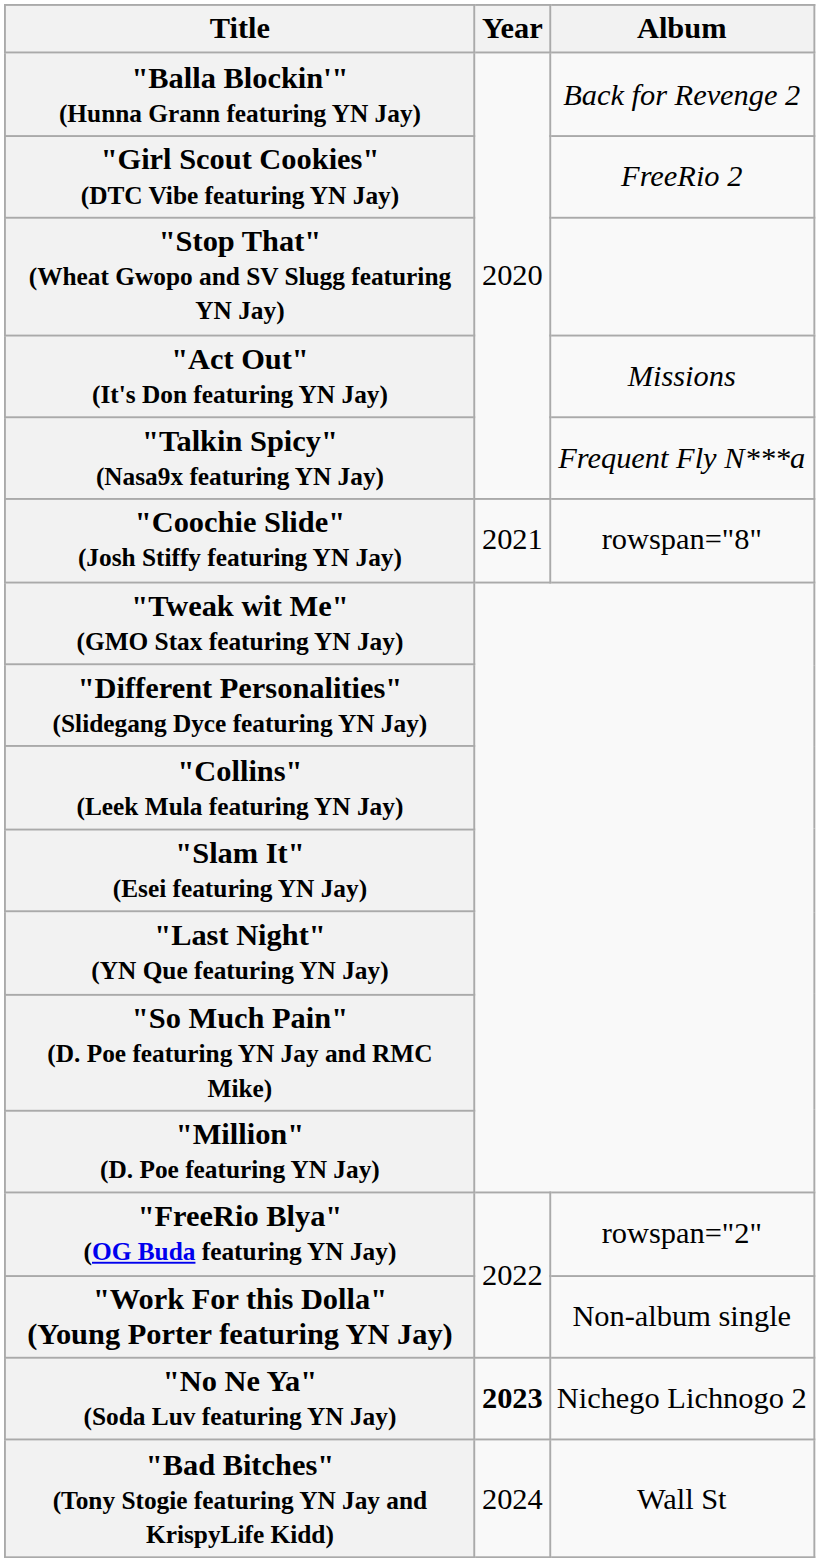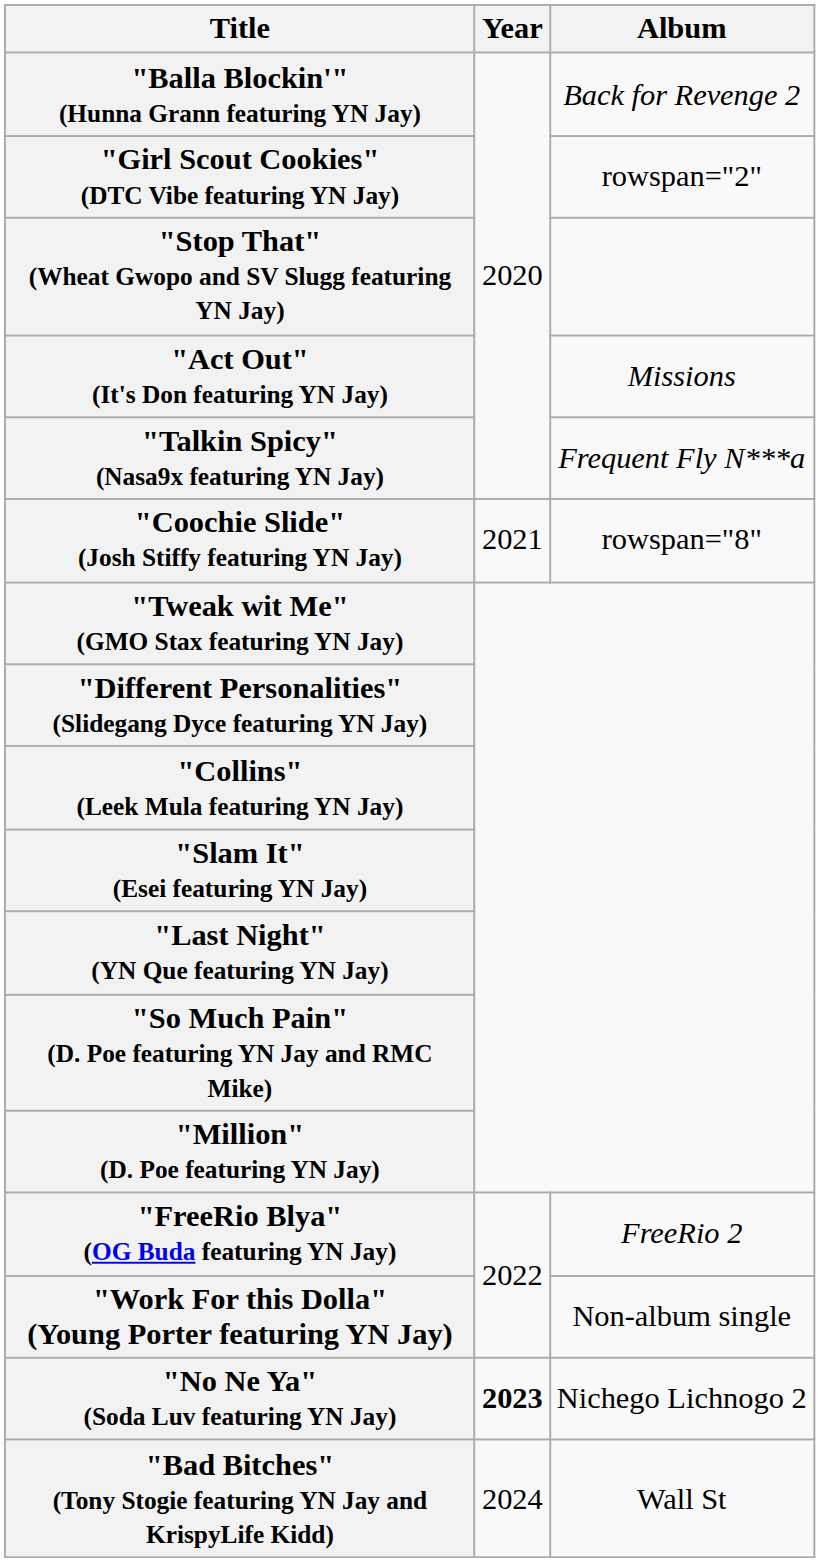(682, 176) FreeRio 2 -> (682, 176) rowspan="2"
(682, 1233) rowspan="2" -> (682, 1233) FreeRio 2
